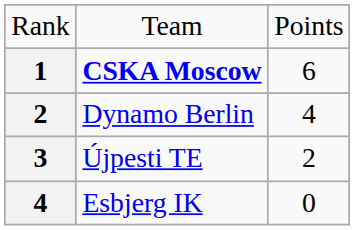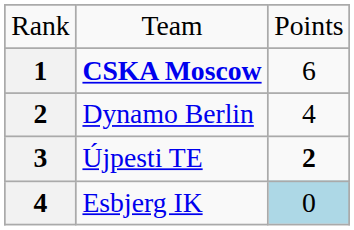(309, 158) normal -> (309, 158) bold
(309, 202) no background -> (309, 202) lightblue background
